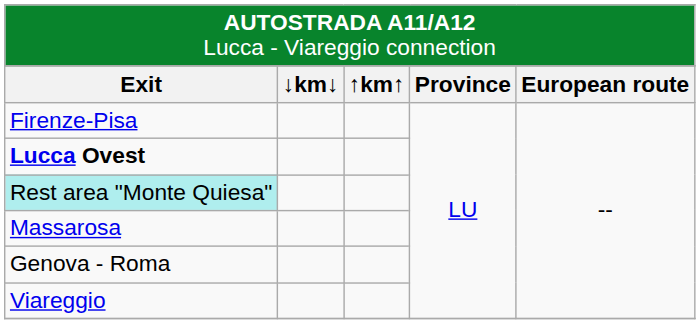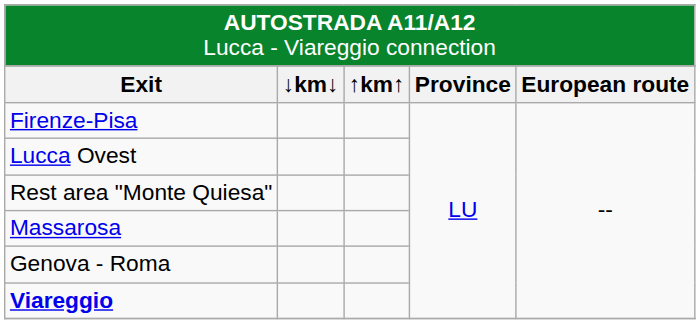(78, 156) bold -> (73, 156) normal
(141, 192) paleturquoise background -> (141, 192) no background
(58, 300) normal -> (62, 300) bold
